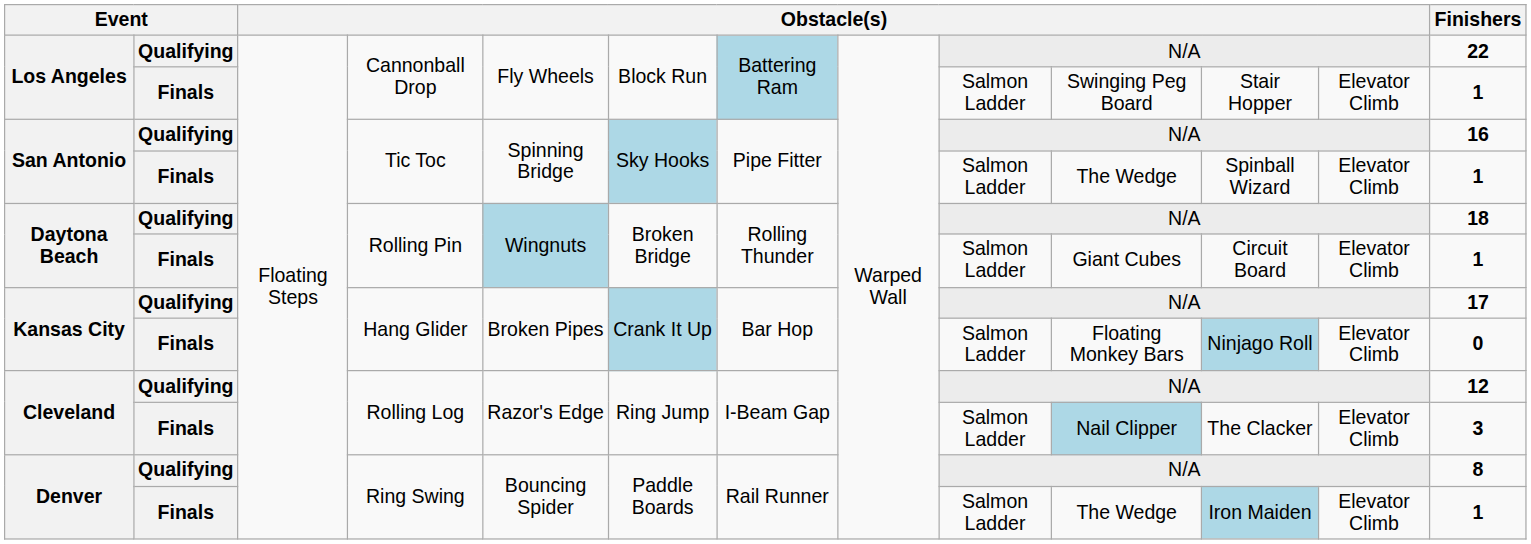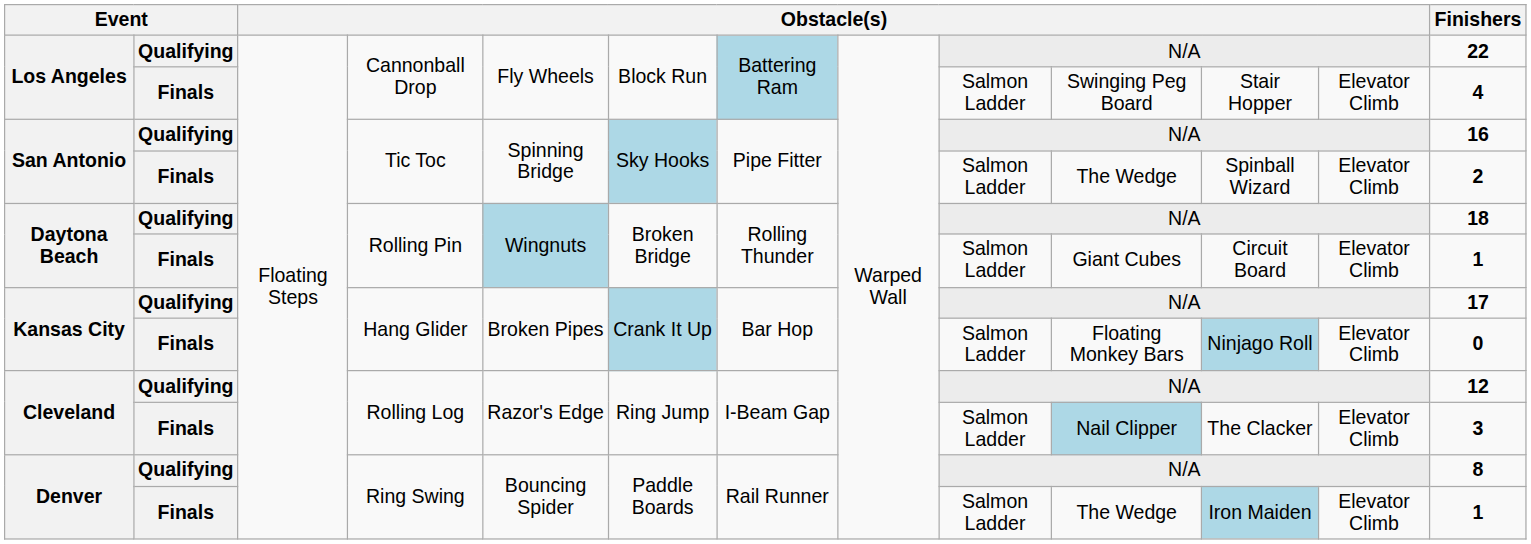(1478, 92) 1 -> (1478, 92) 4
(1478, 176) 1 -> (1478, 176) 2
